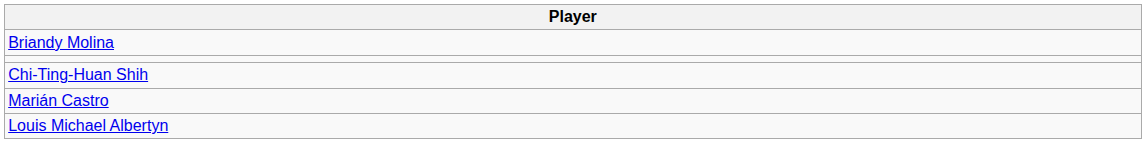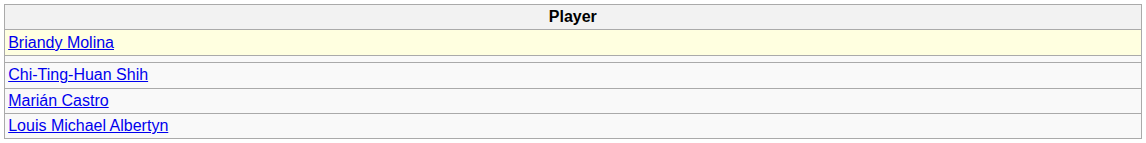(61, 42) no background -> (61, 42) lightyellow background
